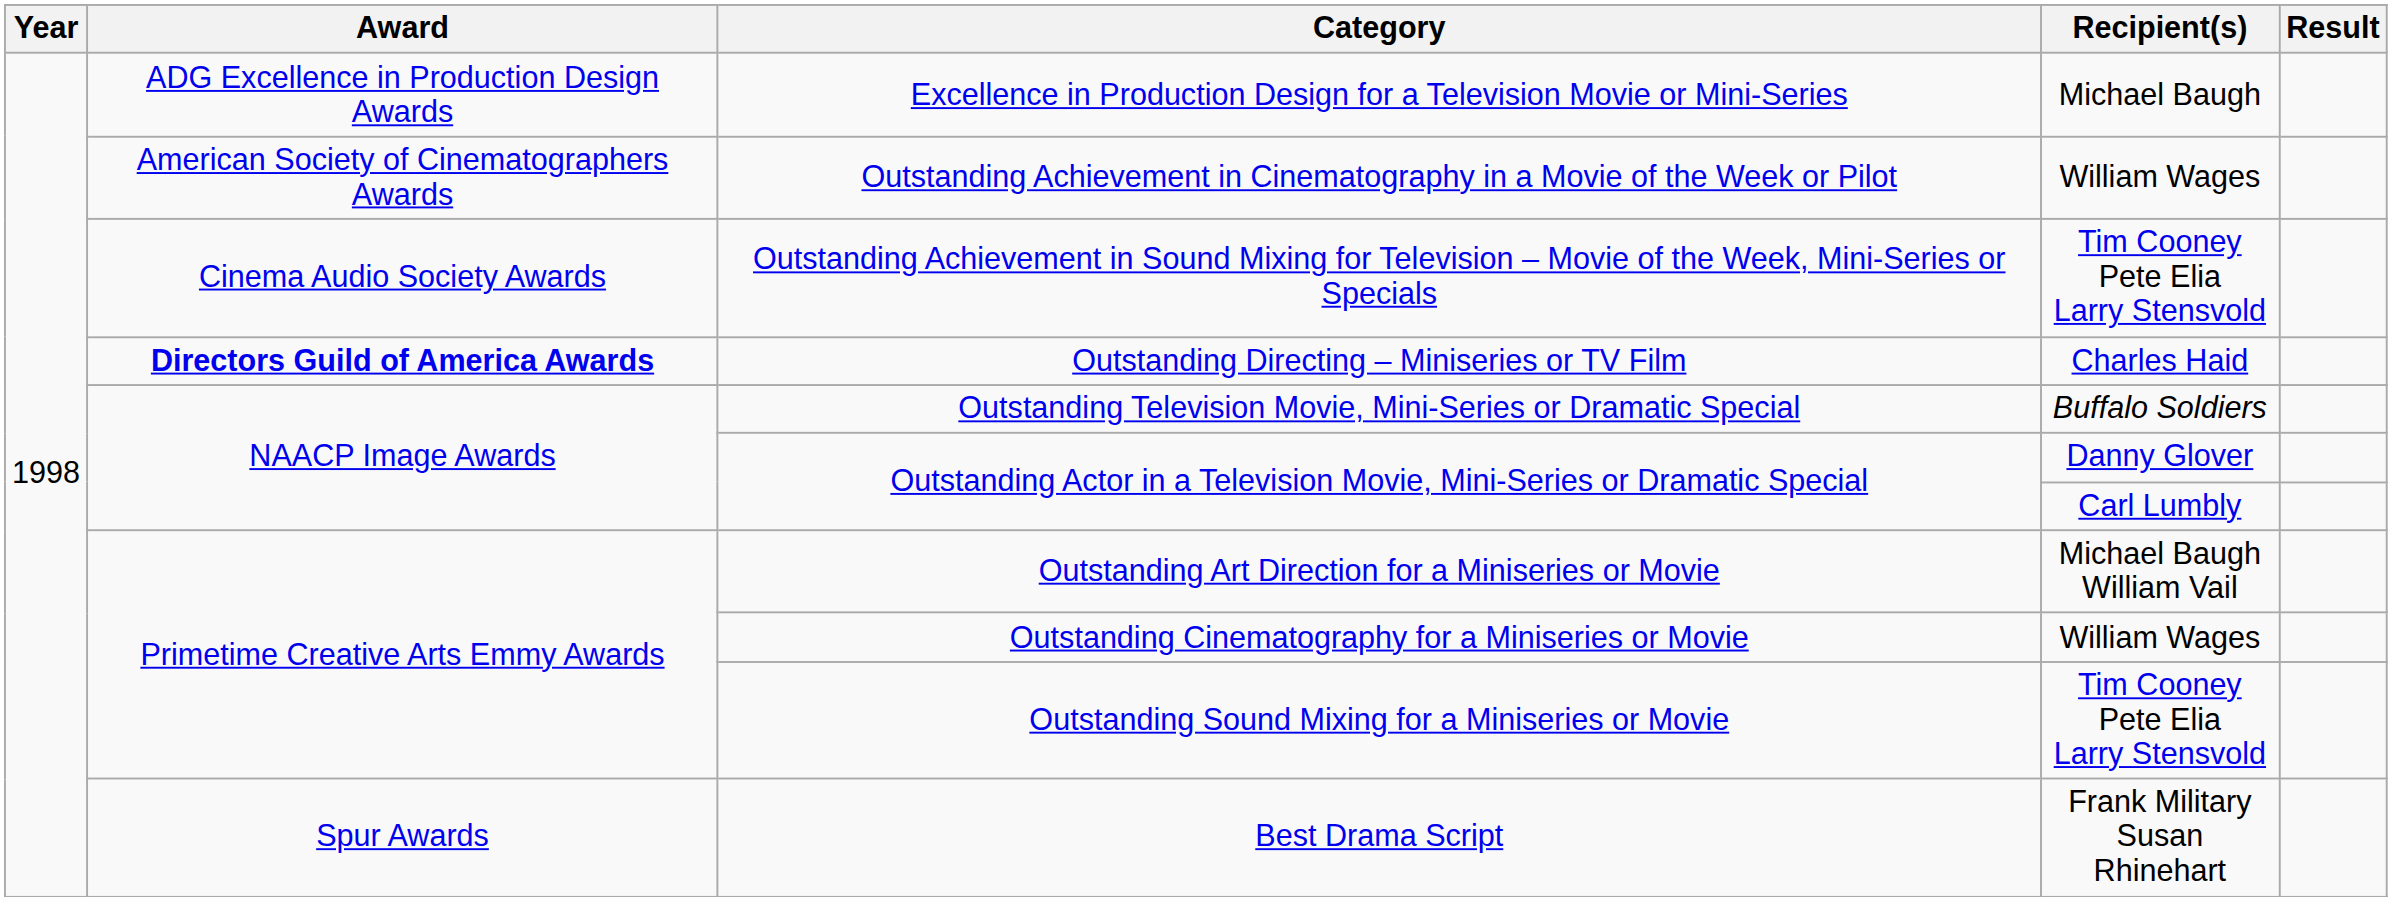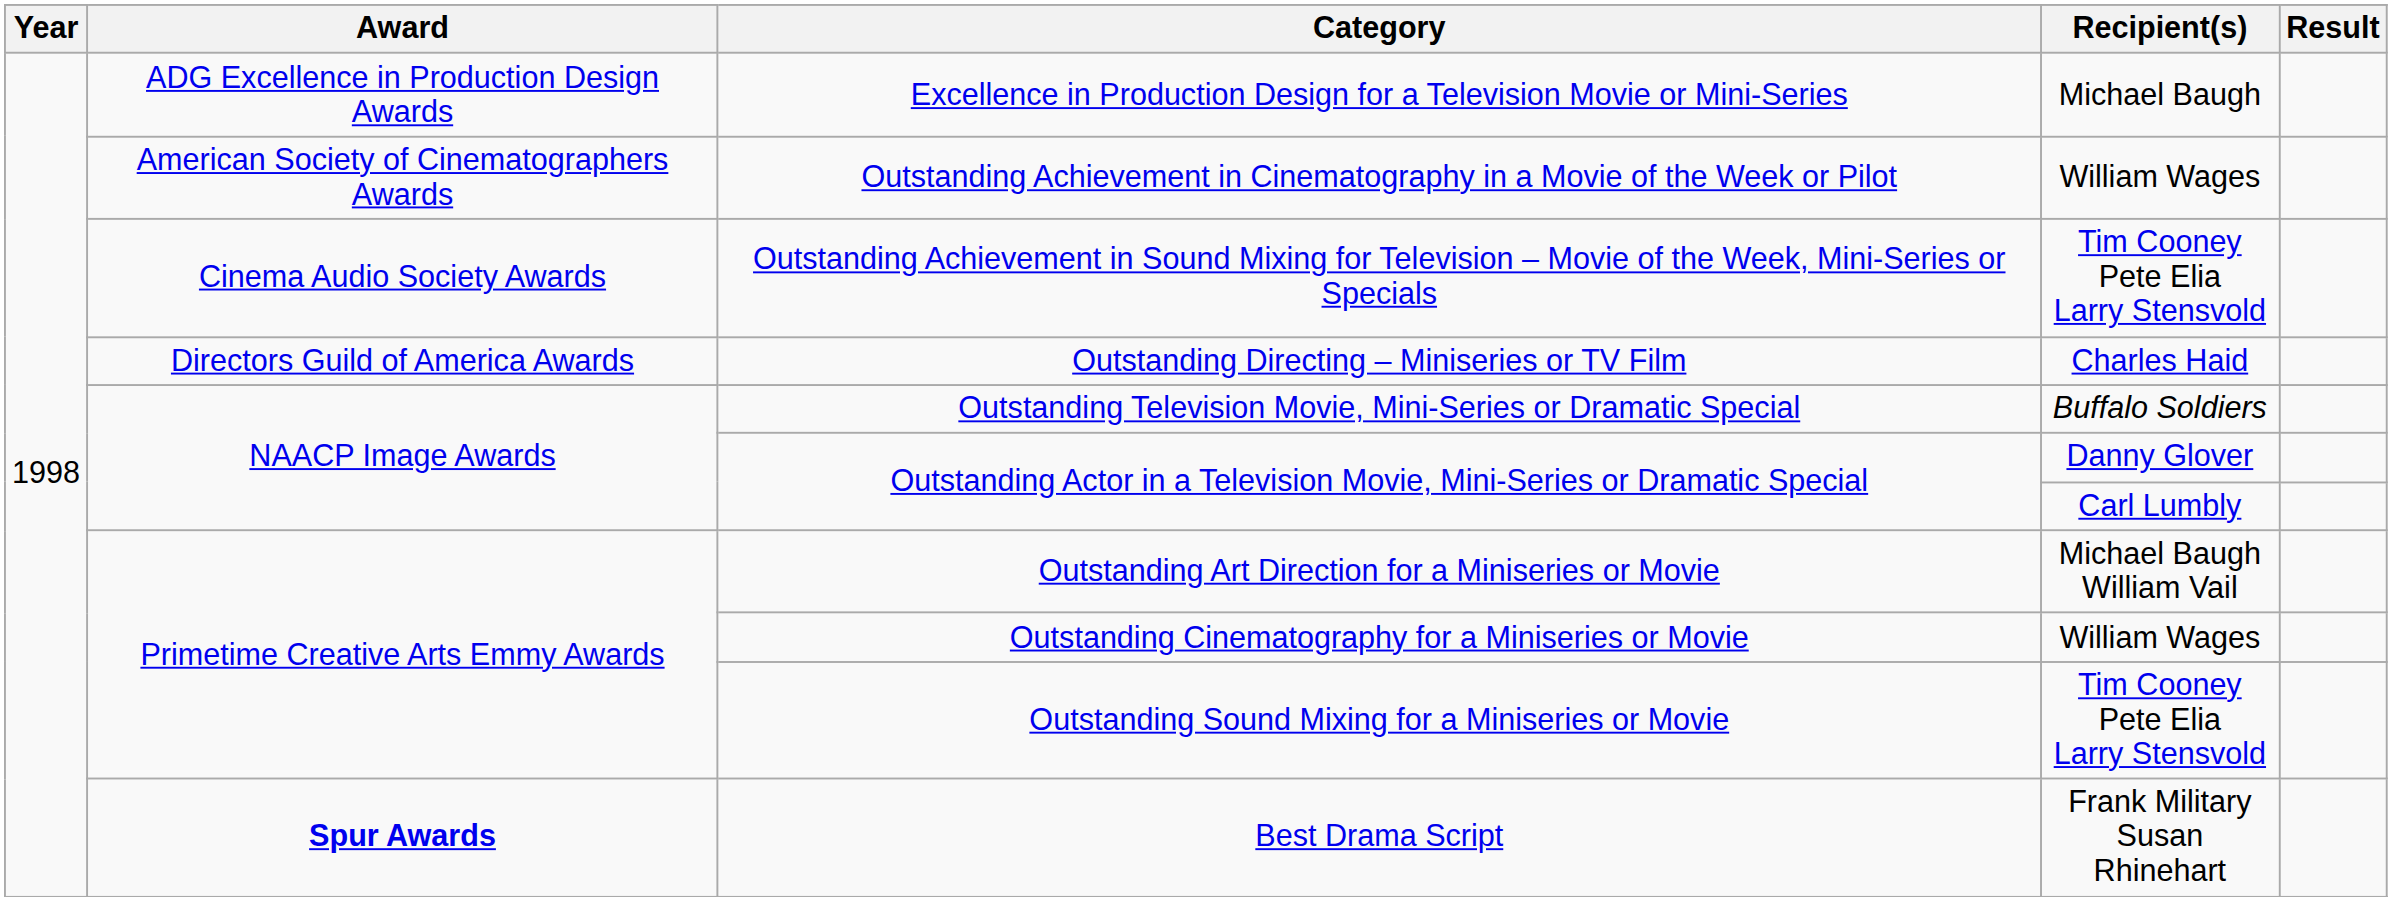(403, 360) bold -> (403, 360) normal
(403, 836) normal -> (403, 836) bold
